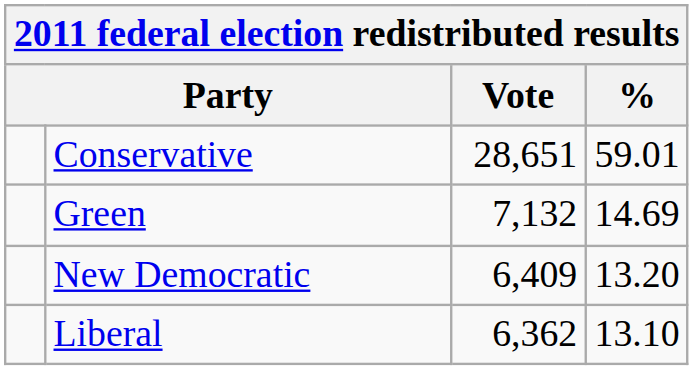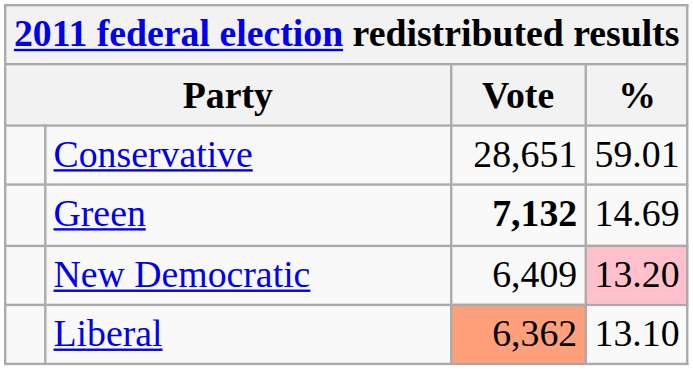(535, 214) normal -> (535, 214) bold
(637, 273) no background -> (637, 273) pink background
(535, 333) no background -> (535, 333) lightsalmon background
